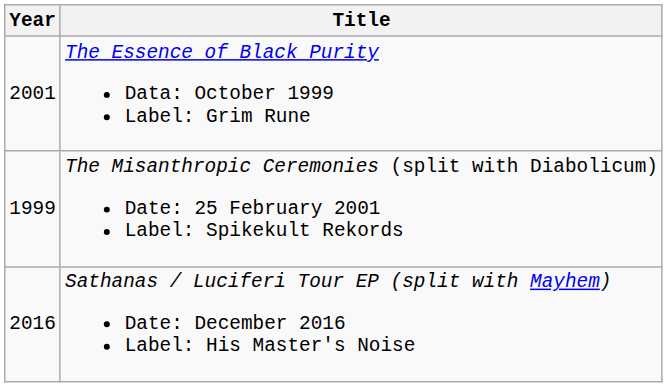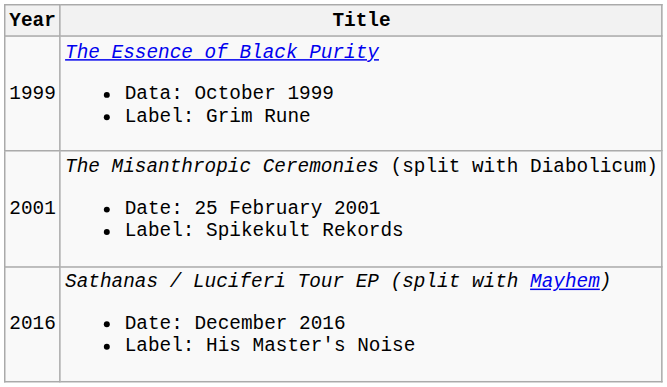(33, 94) 2001 -> (33, 94) 1999
(33, 209) 1999 -> (33, 209) 2001
